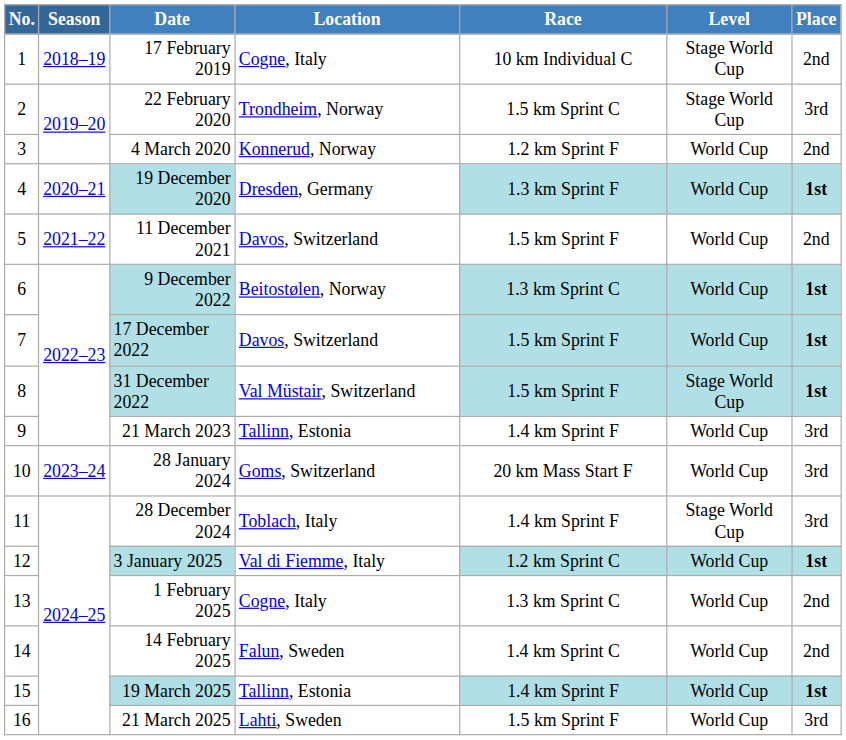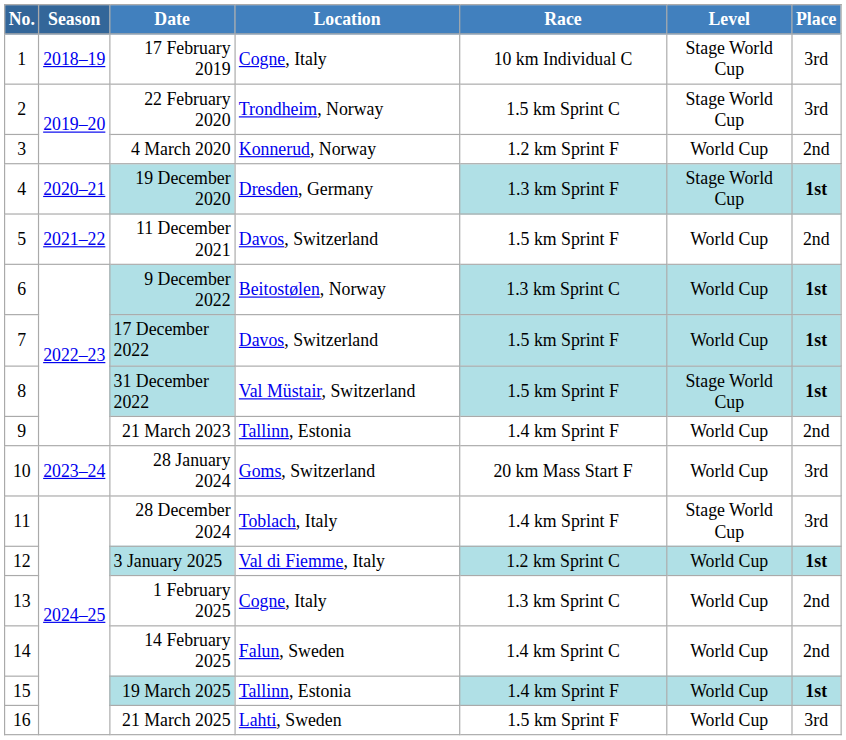(816, 59) 2nd -> (816, 59) 3rd
(729, 189) World Cup -> (729, 189) Stage World Cup
(816, 430) 3rd -> (816, 430) 2nd
